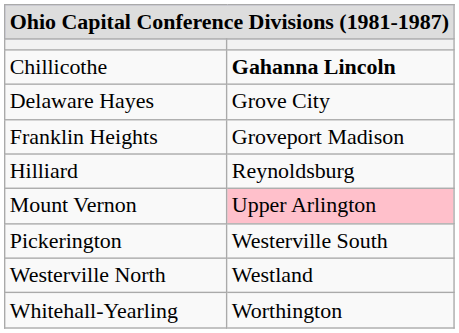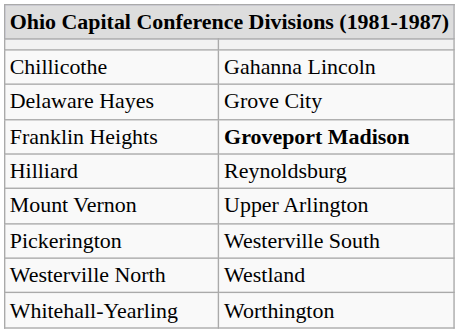(314, 66) bold -> (300, 66) normal
(318, 136) normal -> (317, 136) bold
(304, 205) pink background -> (296, 205) no background
